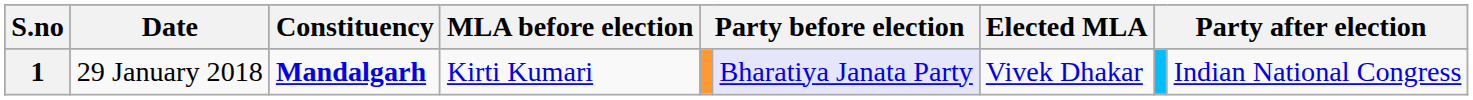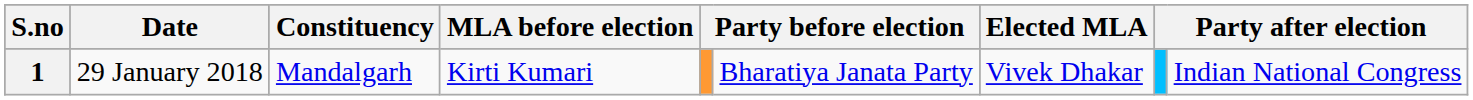(351, 71) bold -> (344, 71) normal
(846, 71) lavender background -> (846, 71) no background
